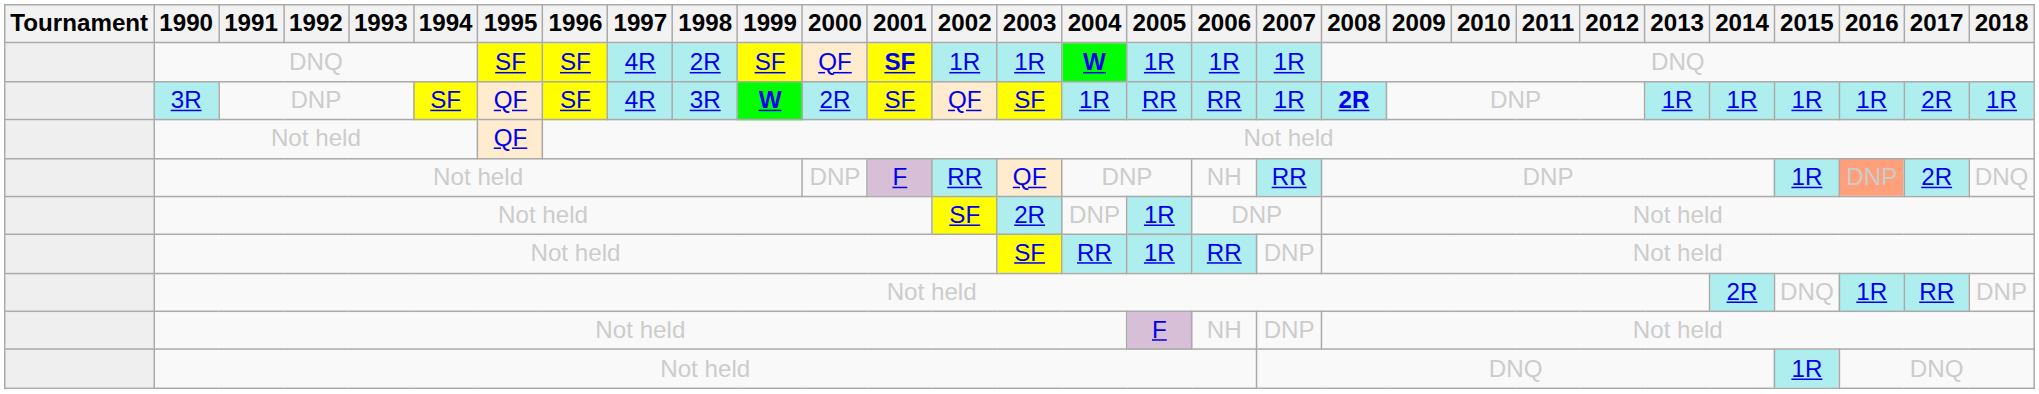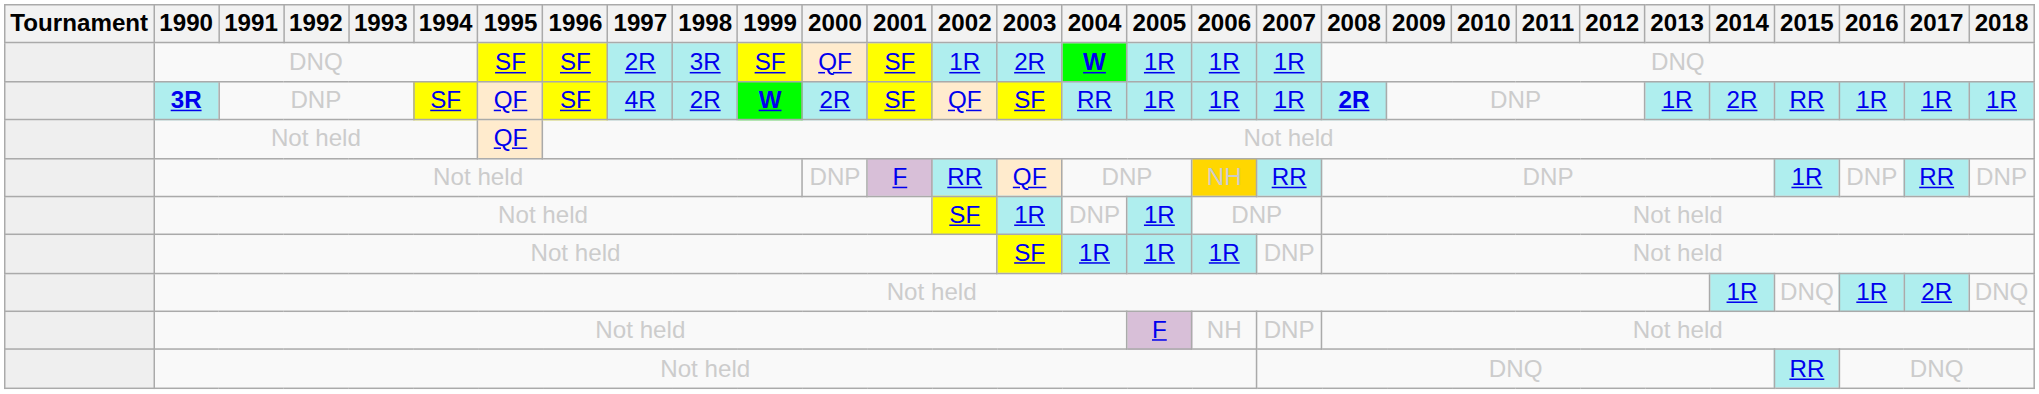(640, 61) 4R -> (640, 61) 2R
(705, 61) 2R -> (705, 61) 3R
(900, 61) bold -> (900, 61) normal
(1030, 61) 1R -> (1030, 61) 2R
(186, 100) normal -> (186, 100) bold
(705, 100) 3R -> (705, 100) 2R
(1094, 100) 1R -> (1094, 100) RR
(1159, 100) RR -> (1159, 100) 1R
(1224, 100) RR -> (1224, 100) 1R
(1742, 100) 1R -> (1742, 100) 2R
(1807, 100) 1R -> (1807, 100) RR
(1937, 100) 2R -> (1937, 100) 1R
(1224, 176) no background -> (1224, 176) gold background
(1872, 176) lightsalmon background -> (1872, 176) no background
(1937, 176) 2R -> (1937, 176) RR
(2002, 176) DNQ -> (2002, 176) DNP
(1030, 215) 2R -> (1030, 215) 1R
(1094, 253) RR -> (1094, 253) 1R
(1224, 253) RR -> (1224, 253) 1R
(1742, 291) 2R -> (1742, 291) 1R
(1937, 291) RR -> (1937, 291) 2R
(2002, 291) DNP -> (2002, 291) DNQ
(1807, 368) 1R -> (1807, 368) RR
